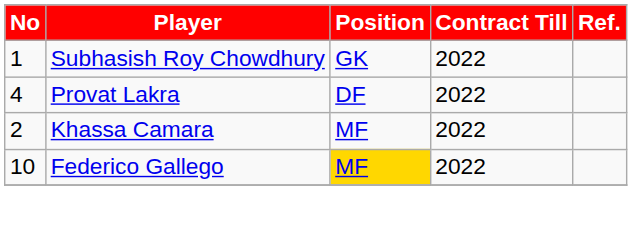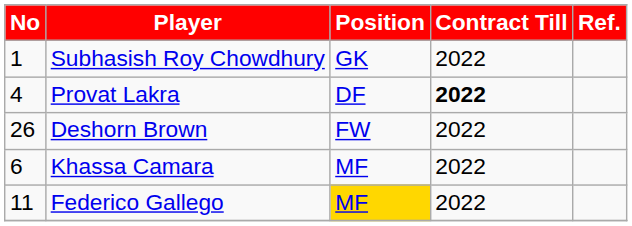(461, 94) normal -> (461, 94) bold
+ row: (129, 130)
(16, 130) 2 -> (16, 166) 6
(23, 166) 10 -> (22, 202) 11
